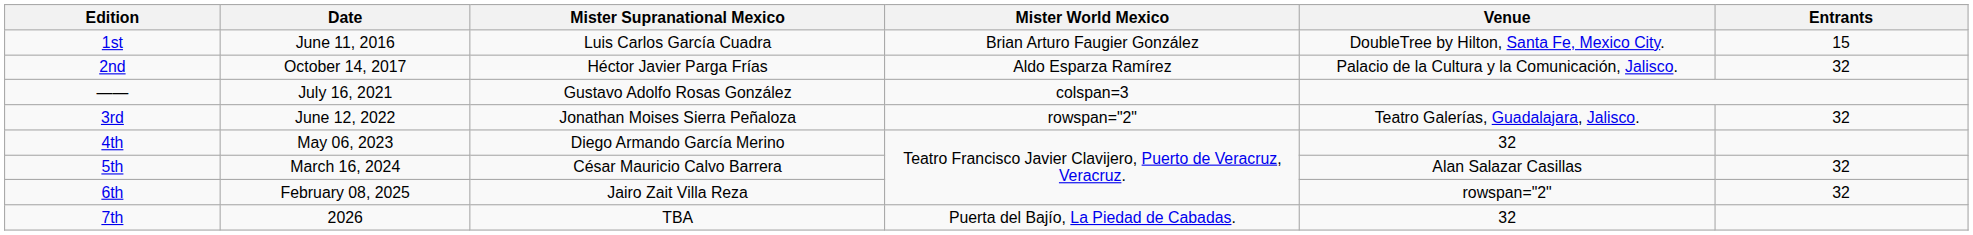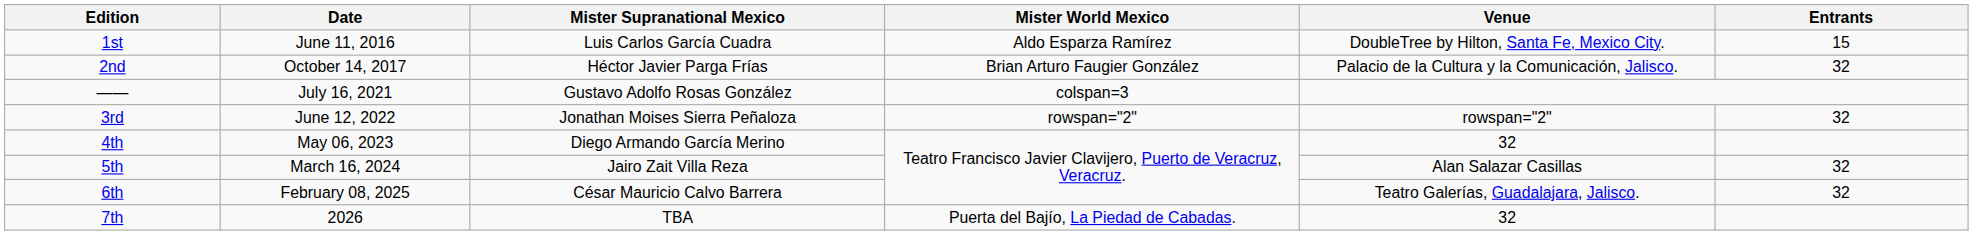(1092, 42) Brian Arturo Faugier González -> (1092, 42) Aldo Esparza Ramírez
(1092, 68) Aldo Esparza Ramírez -> (1092, 68) Brian Arturo Faugier González
(1507, 118) Teatro Galerías, Guadalajara, Jalisco. -> (1507, 118) rowspan="2"
(678, 168) César Mauricio Calvo Barrera -> (678, 168) Jairo Zait Villa Reza
(678, 193) Jairo Zait Villa Reza -> (678, 193) César Mauricio Calvo Barrera
(1507, 193) rowspan="2" -> (1507, 193) Teatro Galerías, Guadalajara, Jalisco.
